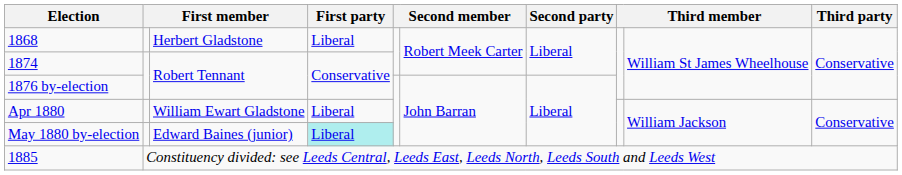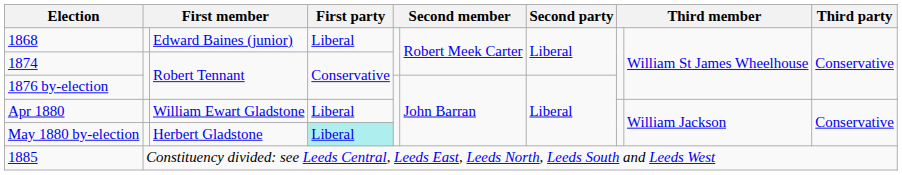(208, 39) Herbert Gladstone -> (223, 39) Edward Baines (junior)
(223, 134) Edward Baines (junior) -> (208, 134) Herbert Gladstone
